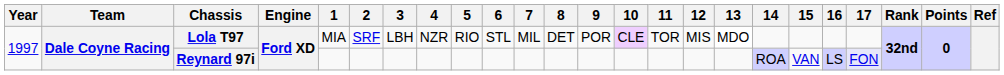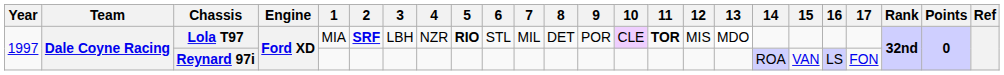(366, 37) normal -> (366, 37) bold
(467, 37) normal -> (467, 37) bold
(665, 37) normal -> (665, 37) bold
(864, 59) lavender background -> (864, 59) no background
